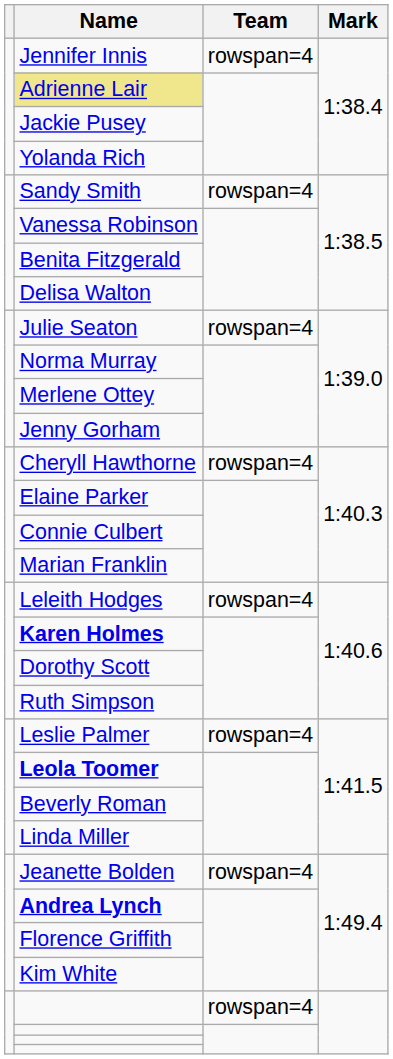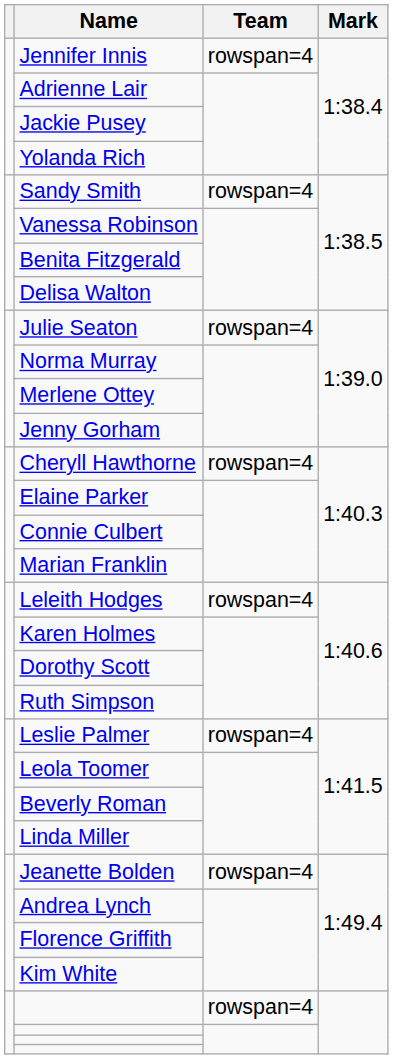(83, 89) khaki background -> (83, 89) no background
(92, 633) bold -> (87, 633) normal
(89, 769) bold -> (84, 769) normal
(91, 905) bold -> (85, 905) normal
